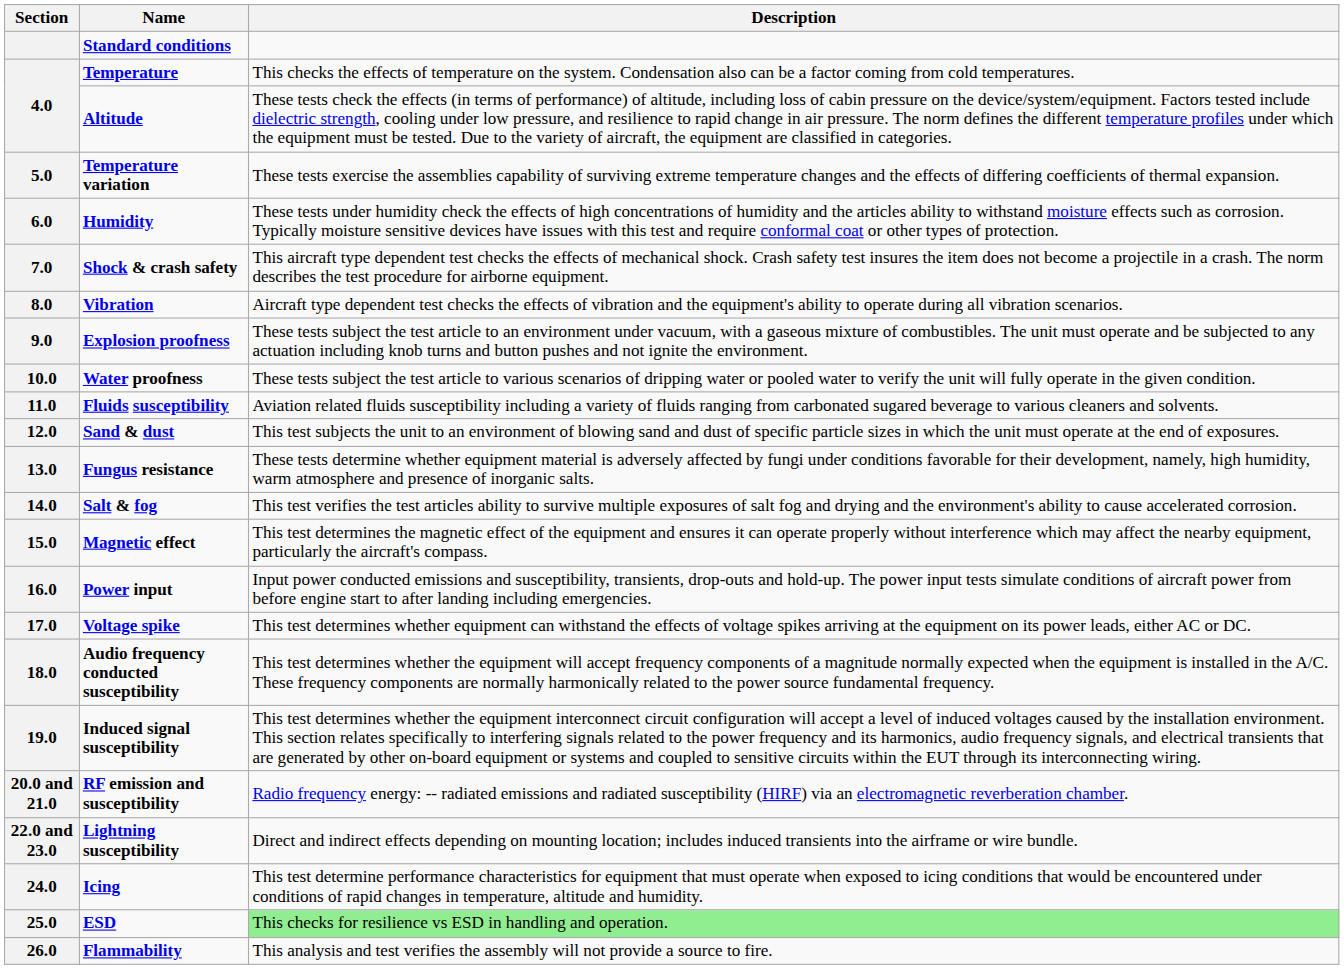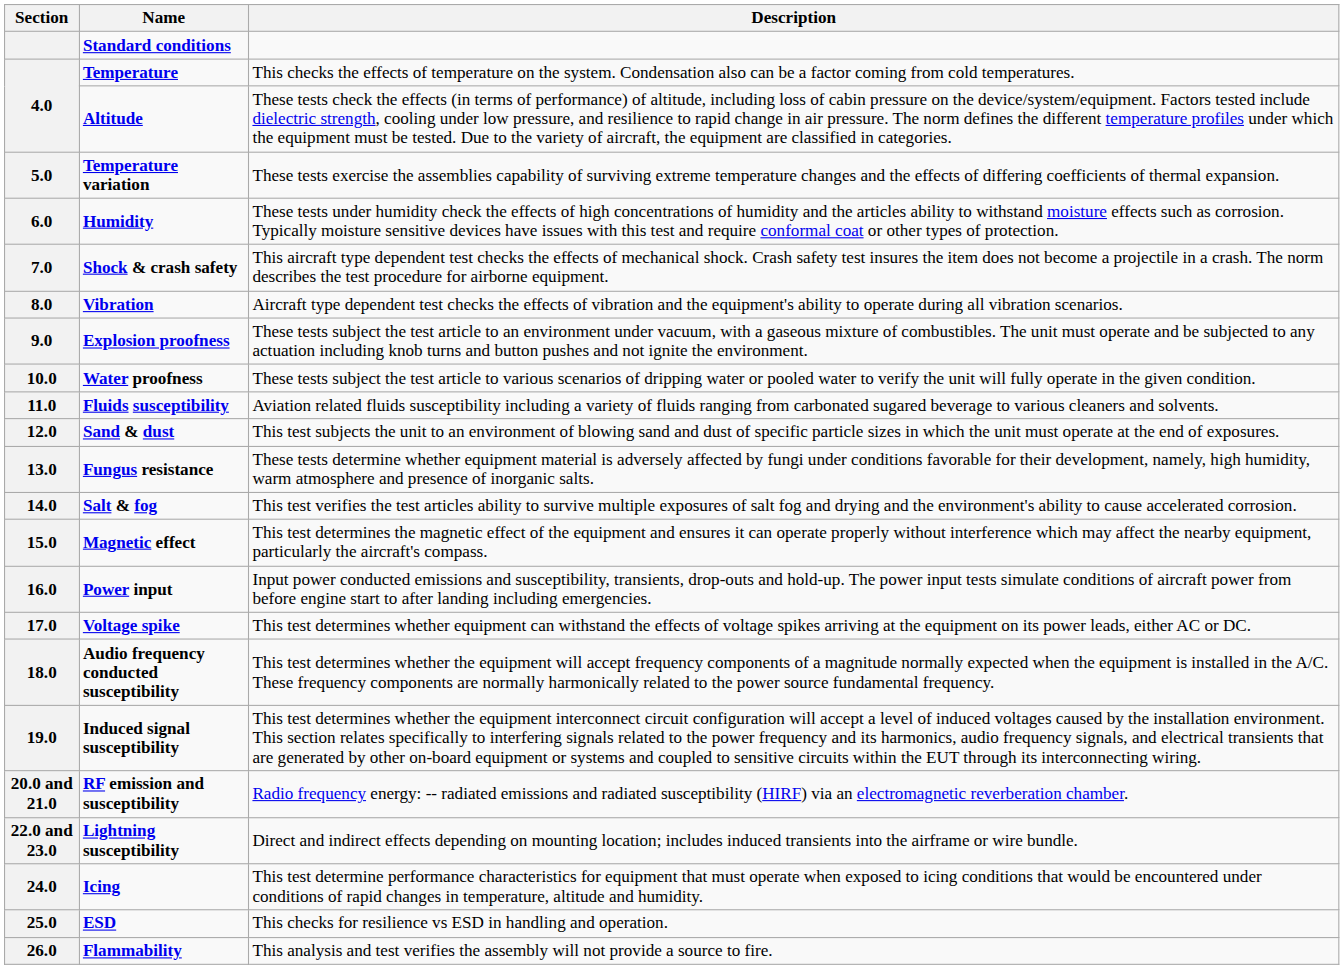(460, 923) lightgreen background -> (460, 923) no background
